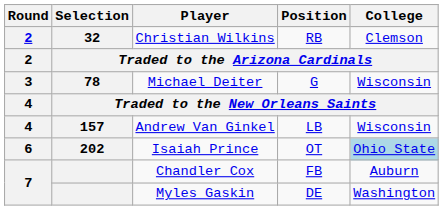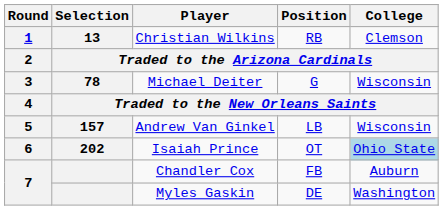(28, 38) 2 -> (28, 38) 1
(92, 38) 32 -> (92, 38) 13
(28, 127) 4 -> (28, 127) 5
